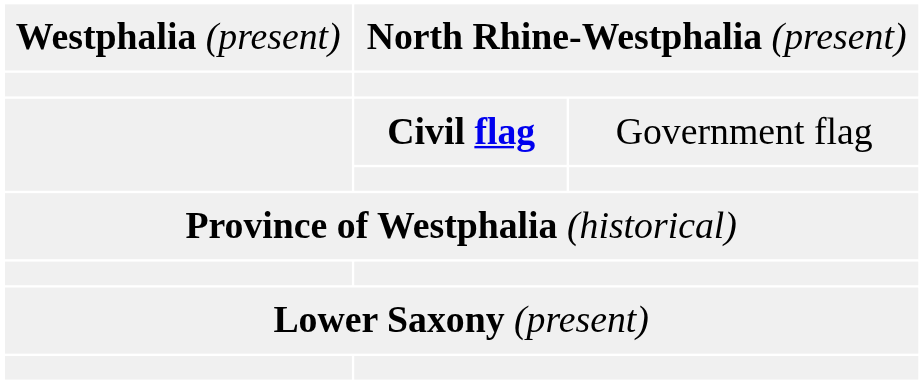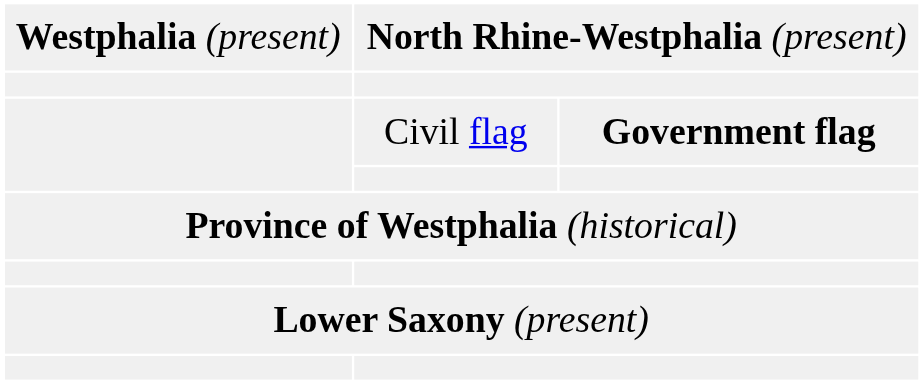(461, 131) bold -> (456, 131) normal
(744, 131) normal -> (739, 131) bold
